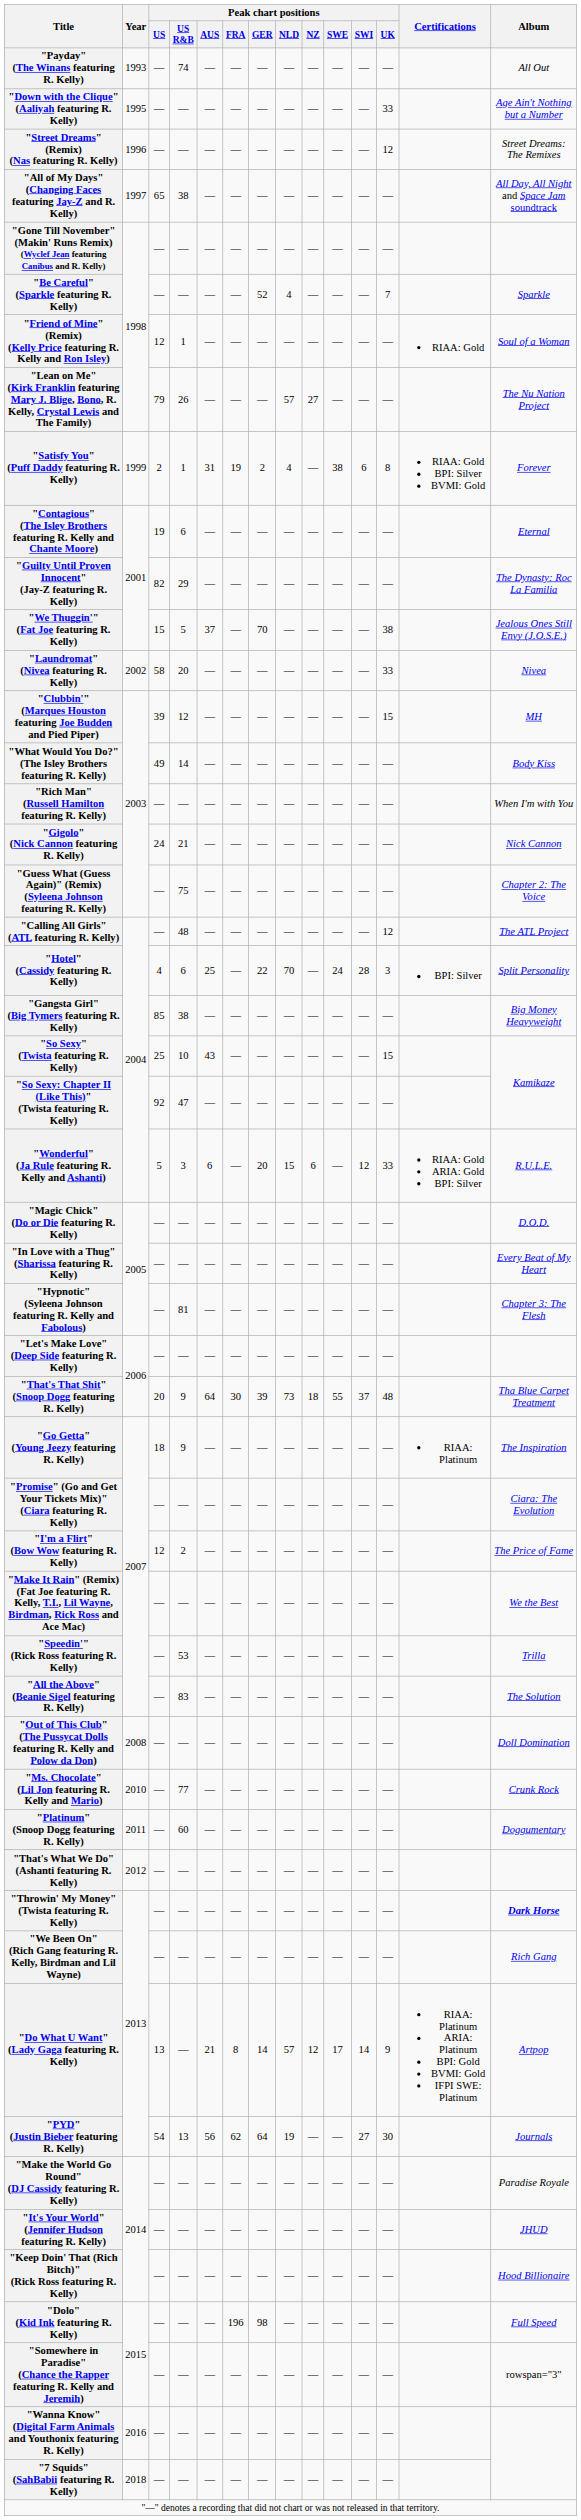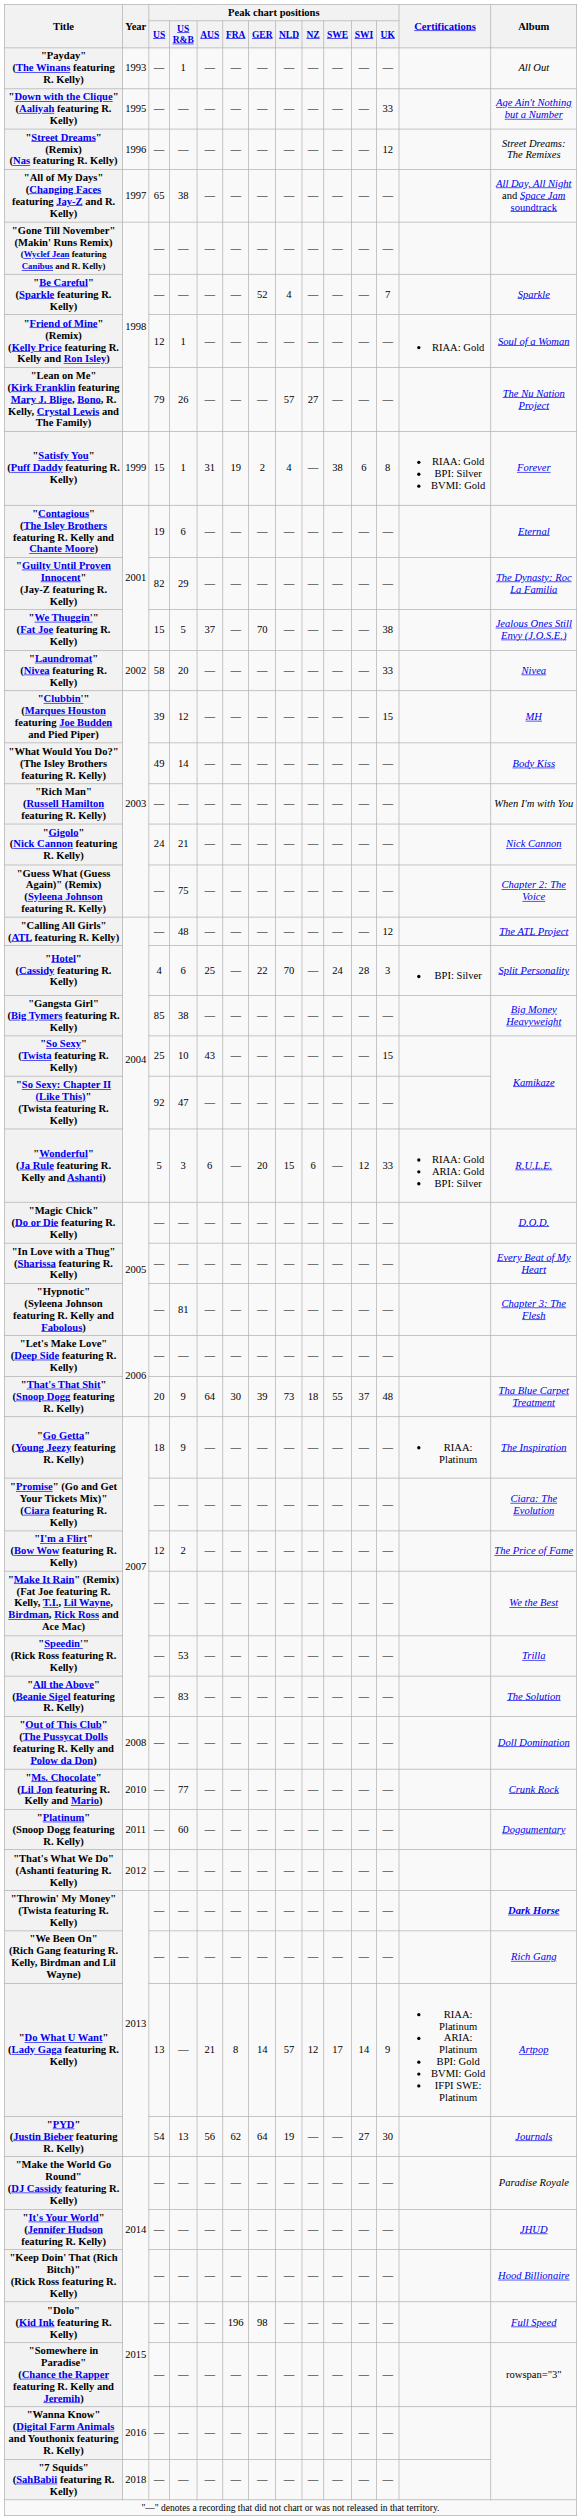(183, 68) 74 -> (183, 68) 1
(159, 468) 2 -> (159, 468) 15
